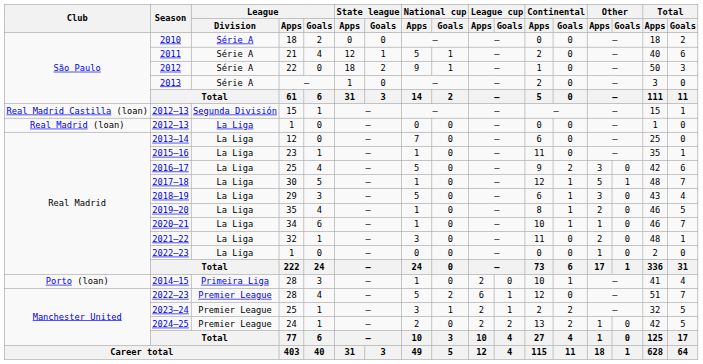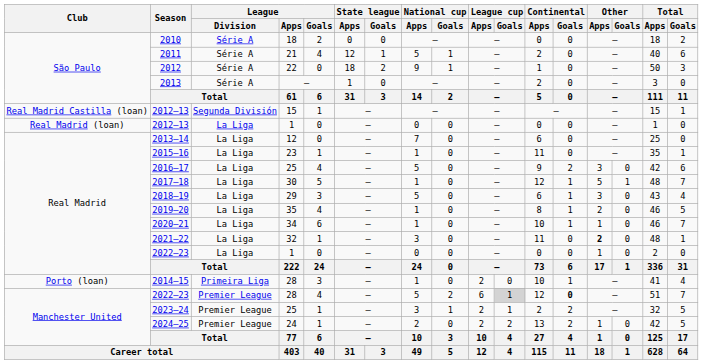(600, 239) normal -> (600, 239) bold
(510, 295) no background -> (510, 295) lightgrey background
(570, 295) normal -> (570, 295) bold
